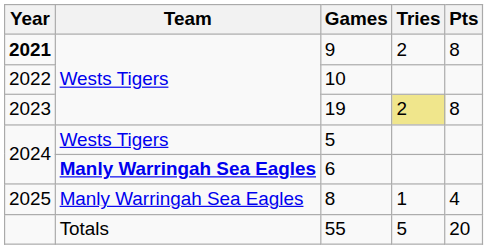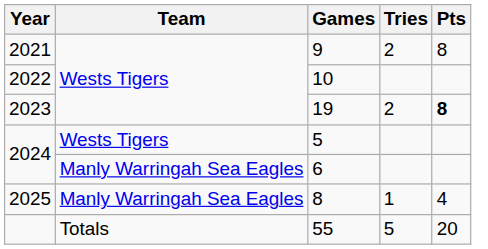(30, 49) bold -> (30, 49) normal
(402, 109) khaki background -> (389, 109) no background
(454, 109) normal -> (442, 109) bold
(188, 169) bold -> (182, 169) normal
